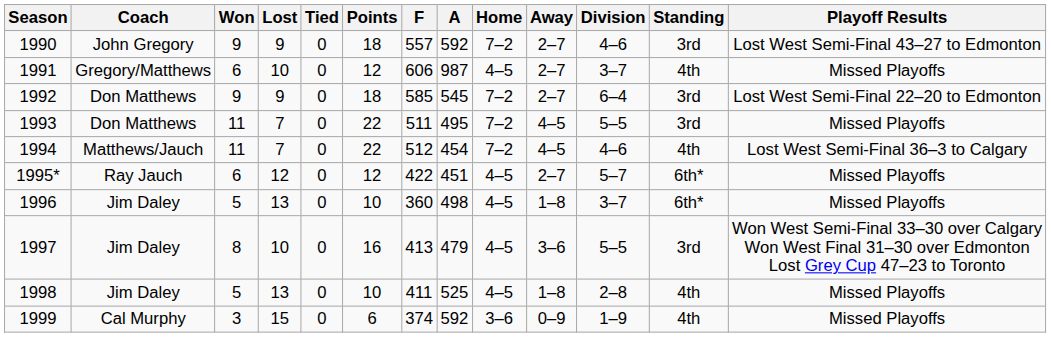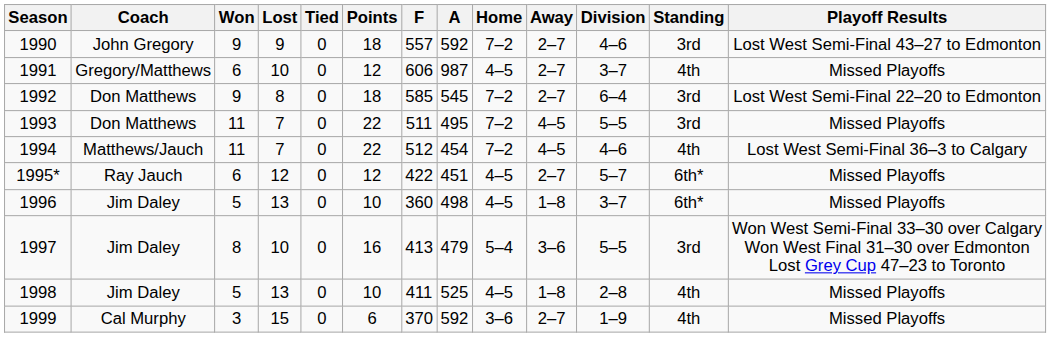(280, 96) 9 -> (280, 96) 8
(499, 247) 4–5 -> (499, 247) 5–4
(419, 319) 374 -> (419, 319) 370
(552, 319) 0–9 -> (552, 319) 2–7
